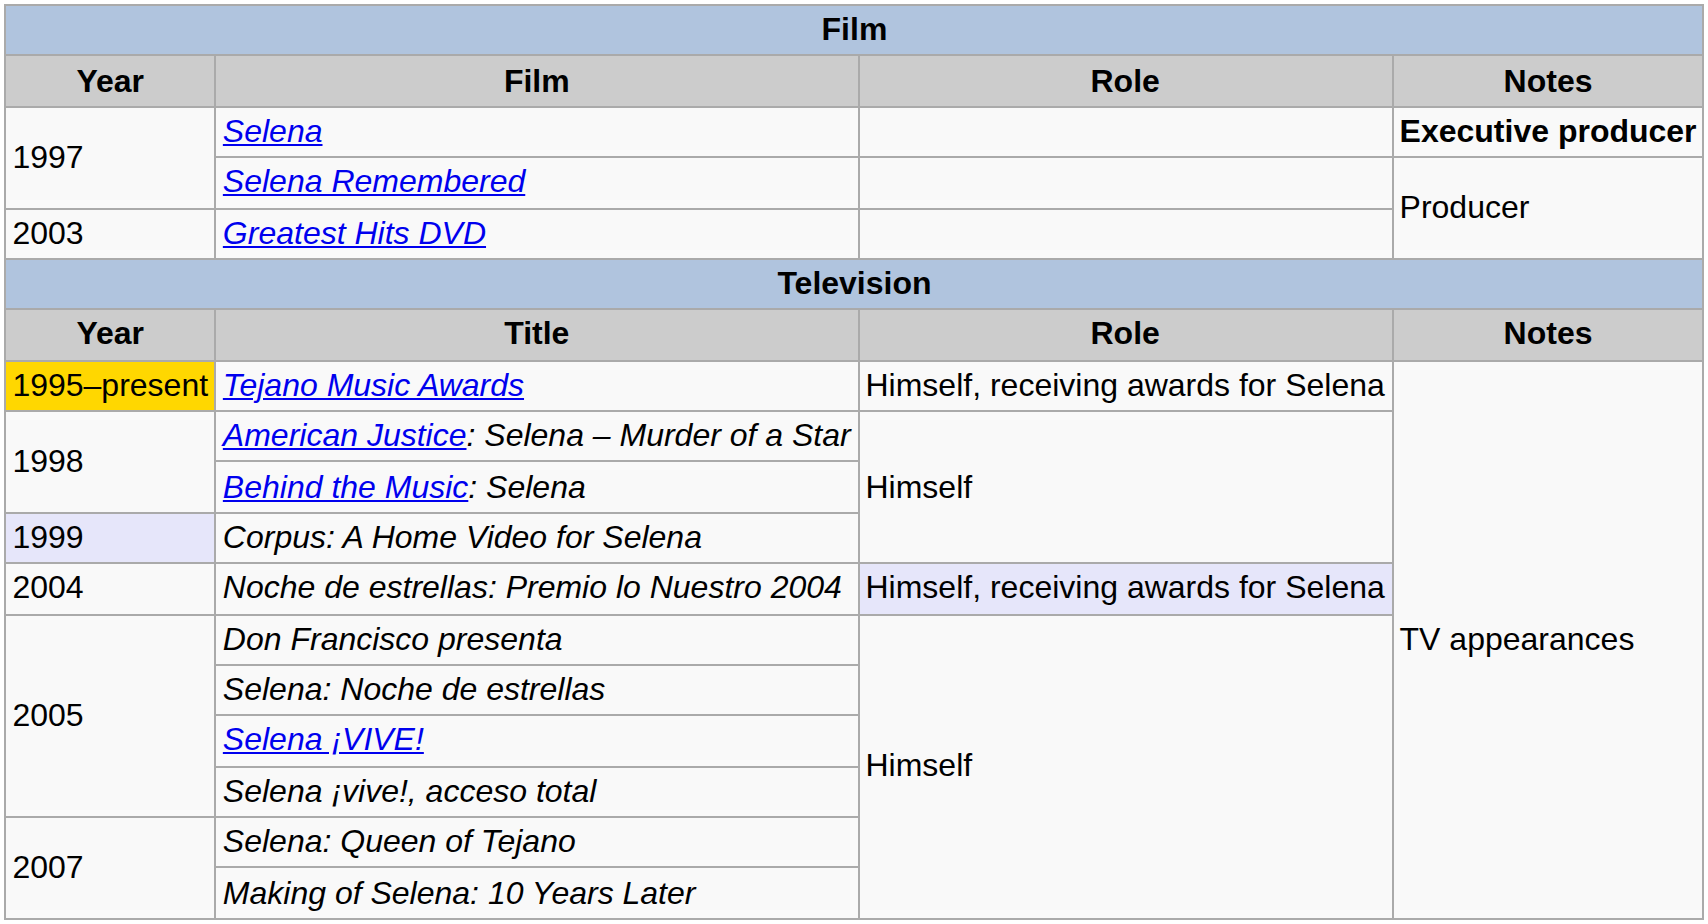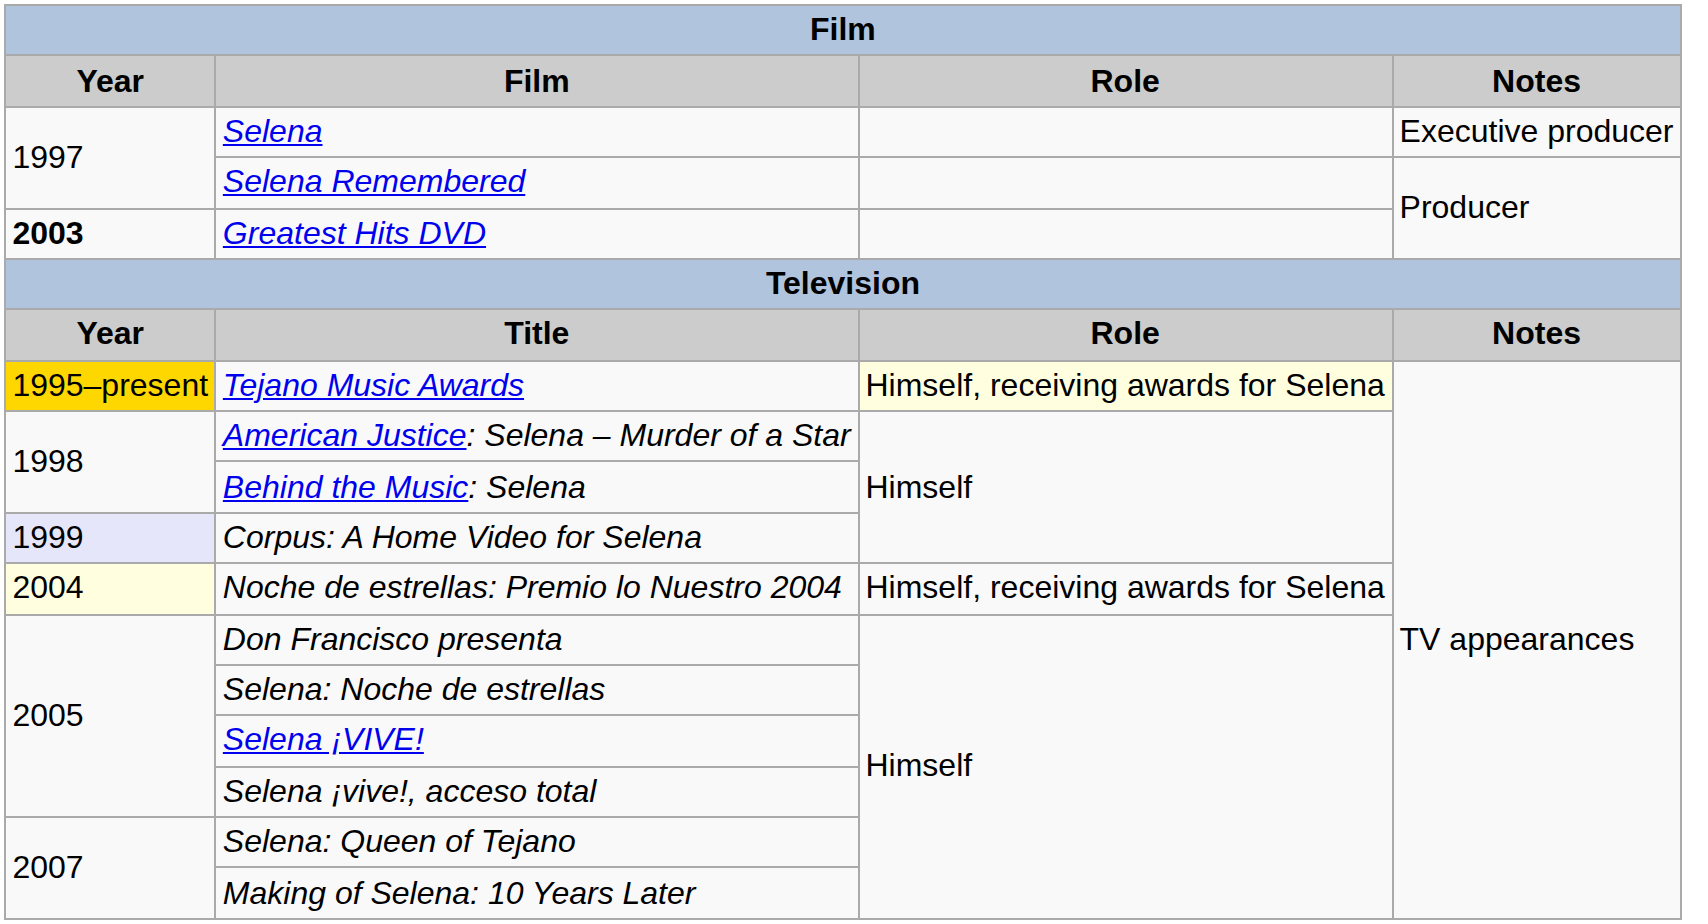(1548, 131) bold -> (1537, 131) normal
(48, 232) normal -> (48, 232) bold
(1125, 385) no background -> (1125, 385) lightyellow background
(48, 588) no background -> (48, 588) lightyellow background
(1125, 588) lavender background -> (1125, 588) no background
